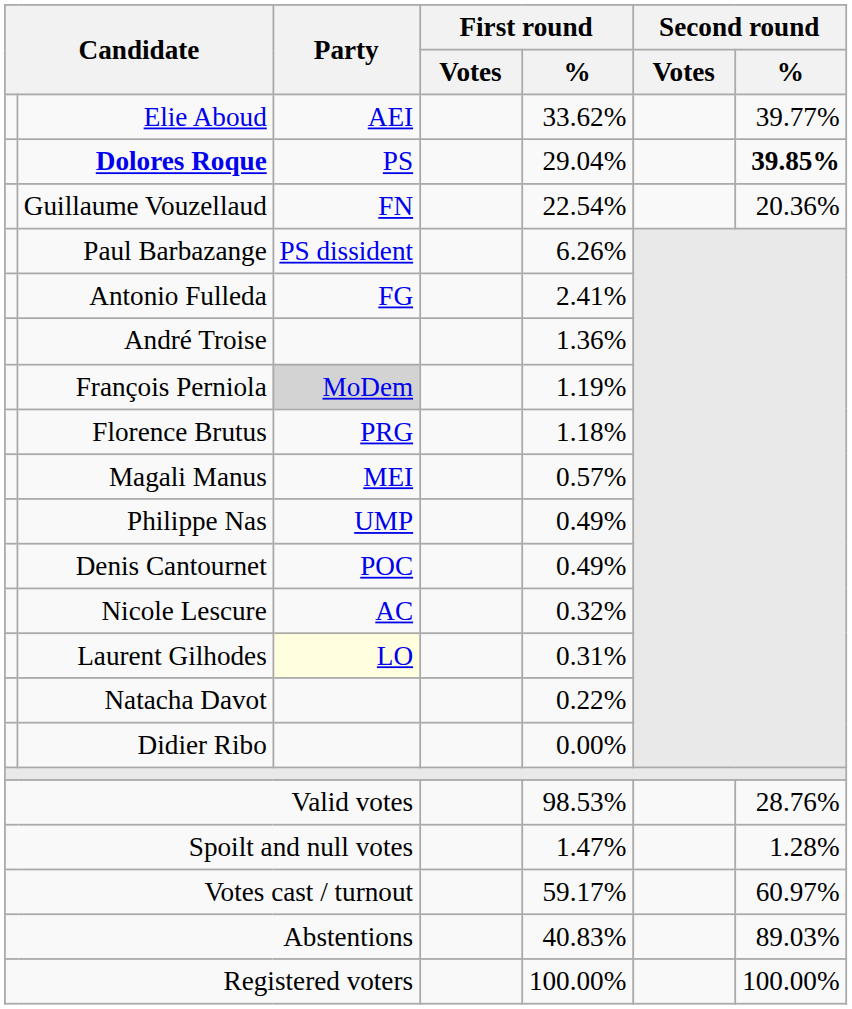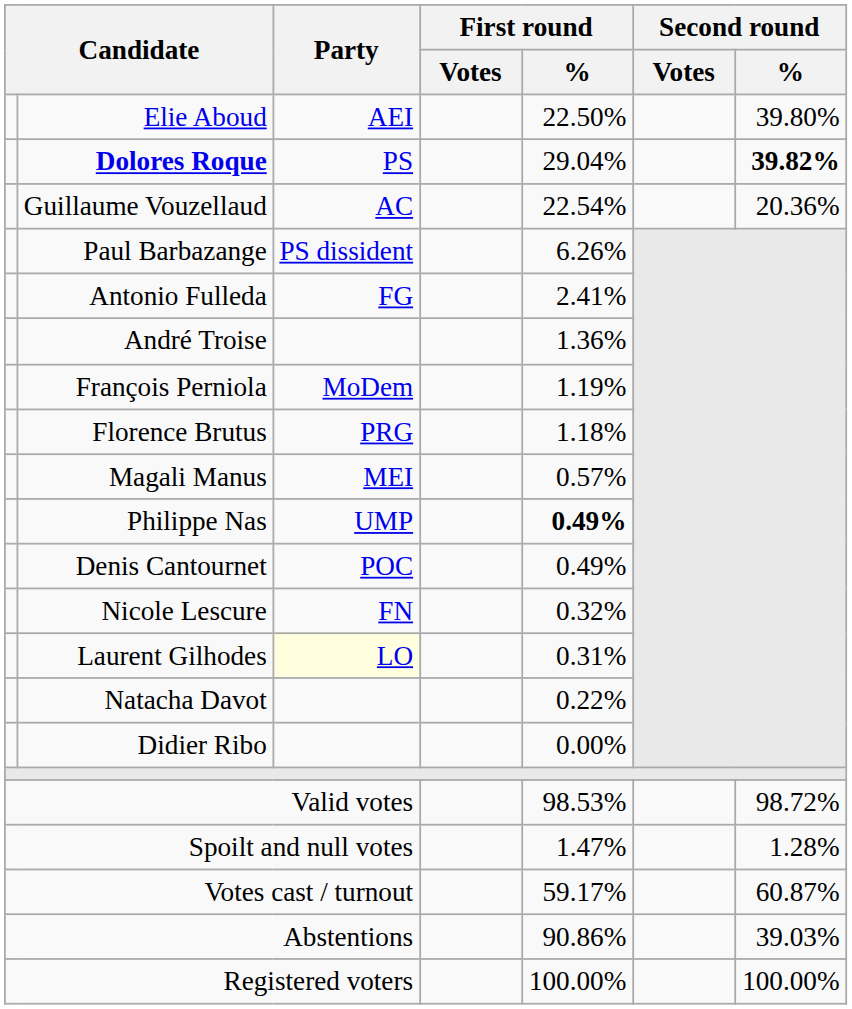(584, 116) 33.62% -> (584, 116) 22.50%
(798, 116) 39.77% -> (798, 116) 39.80%
(795, 161) 39.85% -> (795, 161) 39.82%
(396, 206) FN -> (394, 206) AC
(368, 386) lightgrey background -> (368, 386) no background
(591, 520) normal -> (589, 520) bold
(394, 610) AC -> (396, 610) FN
(798, 802) 28.76% -> (798, 802) 98.72%
(798, 892) 60.97% -> (798, 892) 60.87%
(584, 936) 40.83% -> (584, 936) 90.86%
(798, 936) 89.03% -> (798, 936) 39.03%
